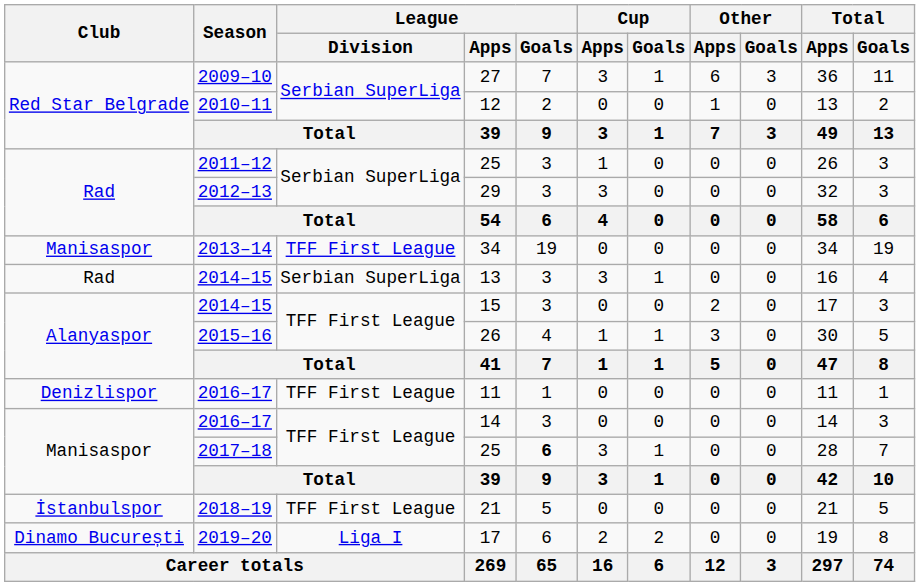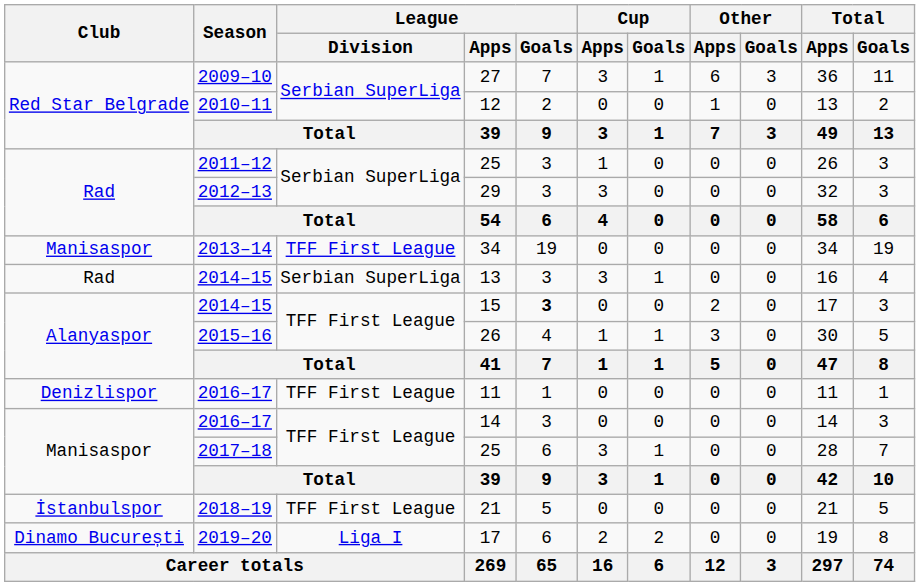(547, 307) normal -> (547, 307) bold
(547, 451) bold -> (547, 451) normal
